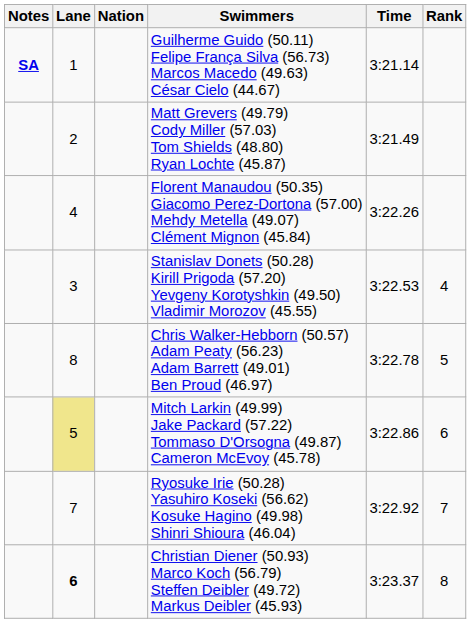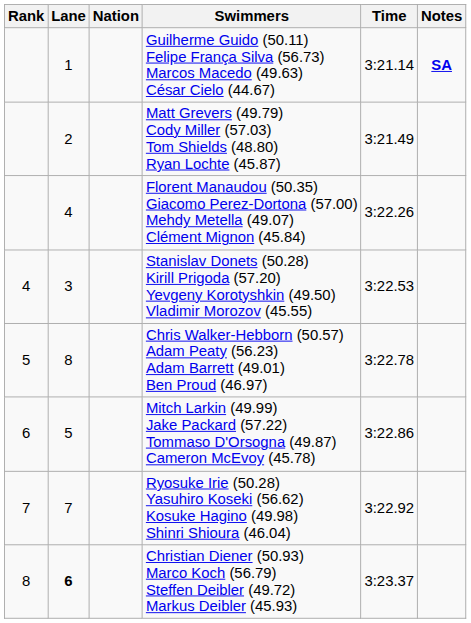columns swapped: (444, 16) <-> (29, 16)
(73, 434) khaki background -> (69, 434) no background
